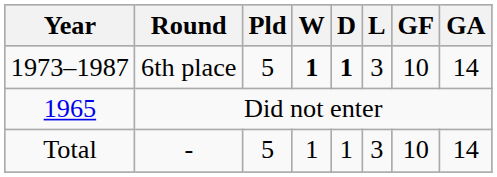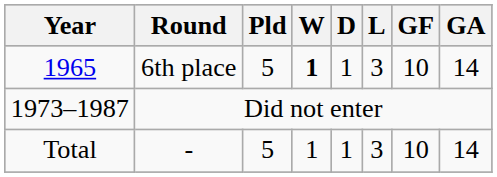(70, 66) 1973–1987 -> (70, 66) 1965
(346, 66) bold -> (346, 66) normal
(70, 108) 1965 -> (70, 108) 1973–1987
